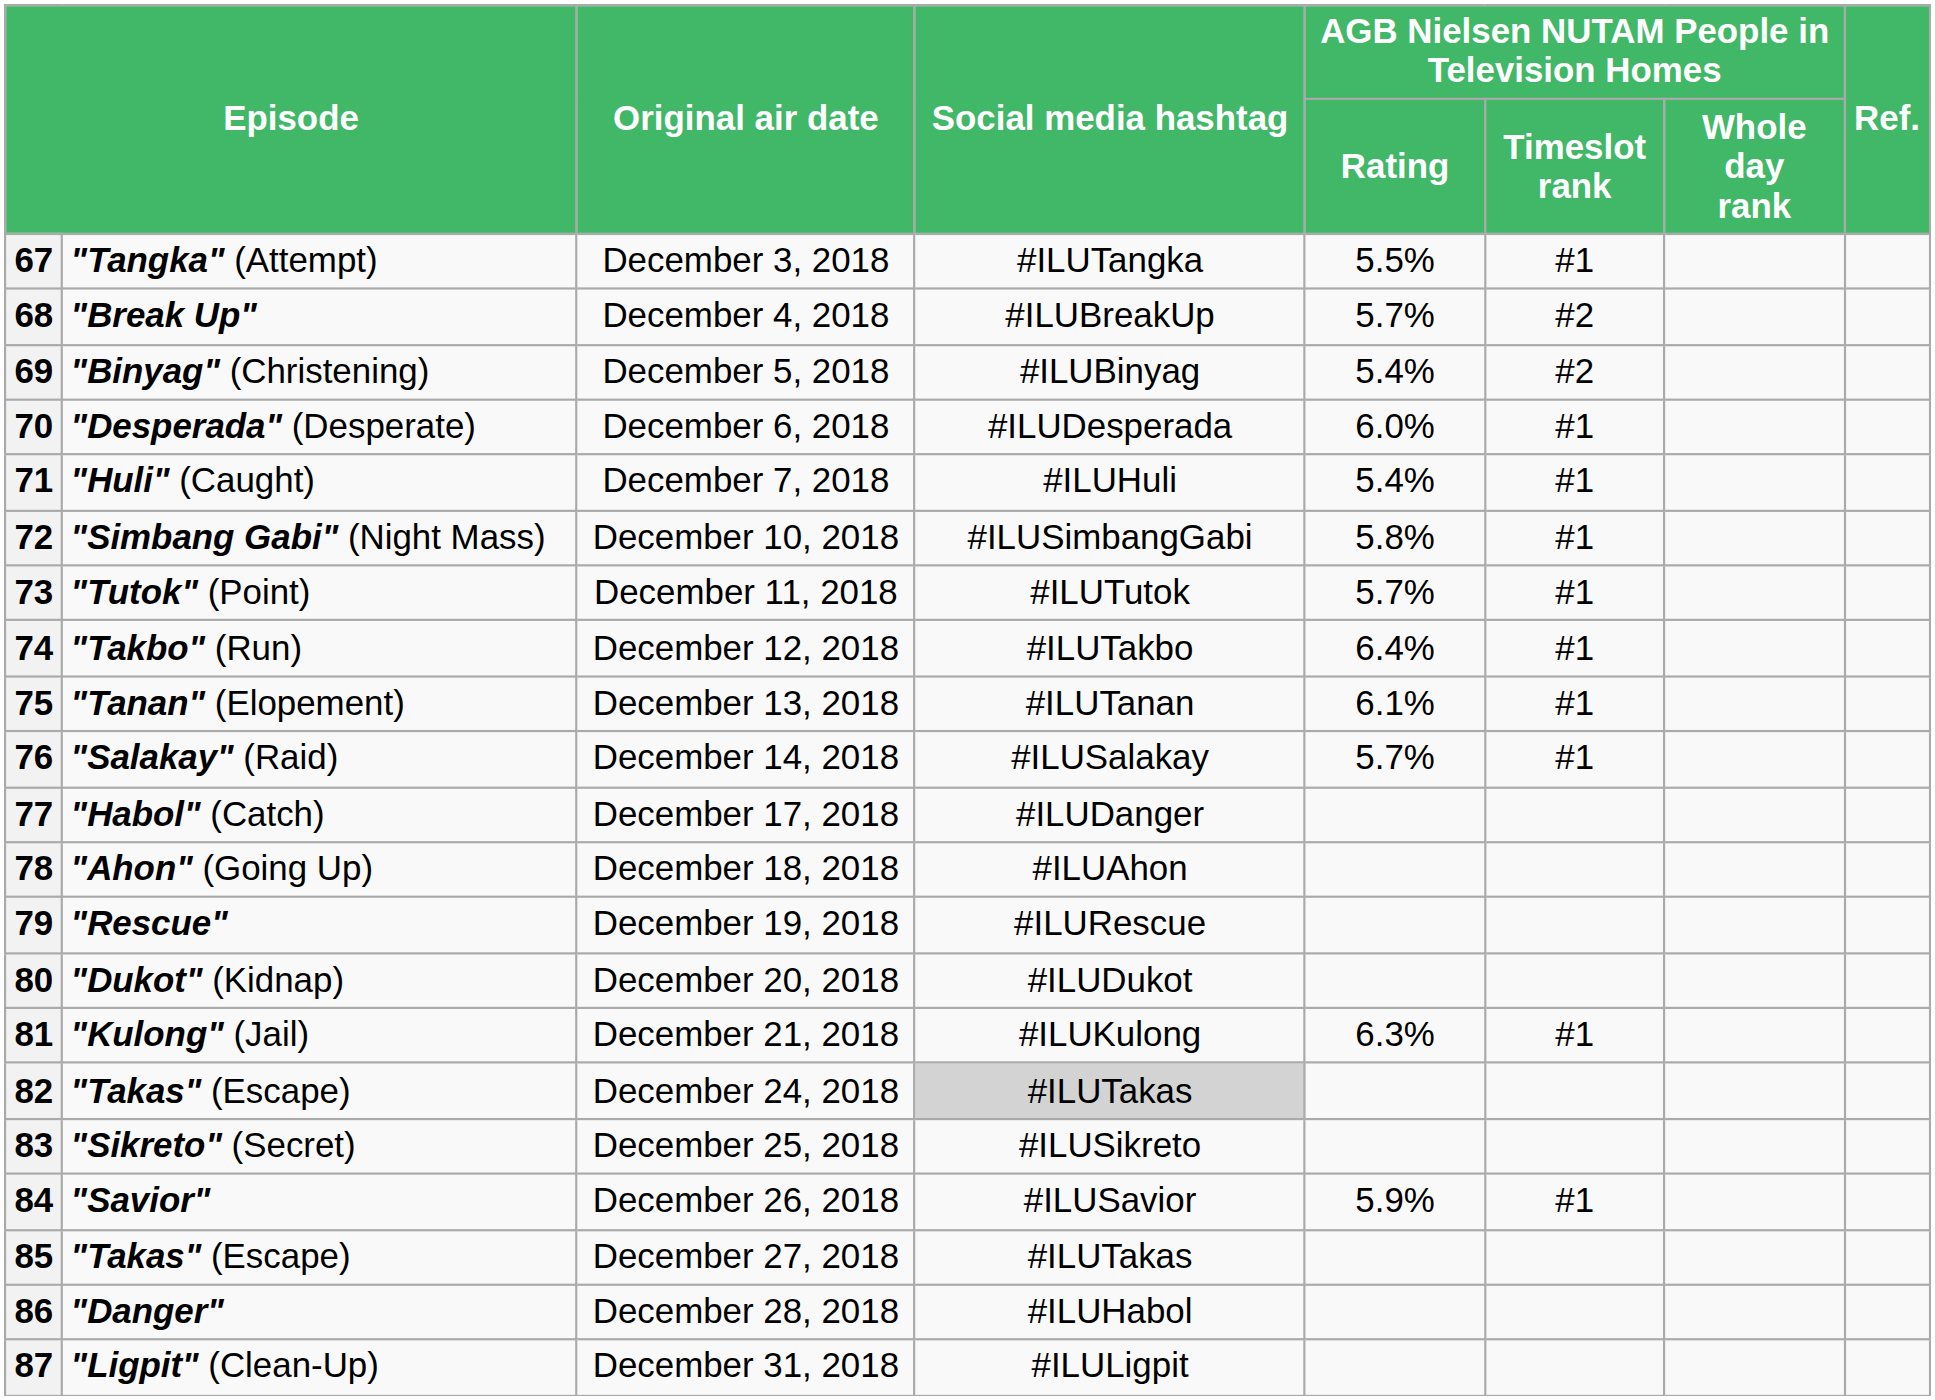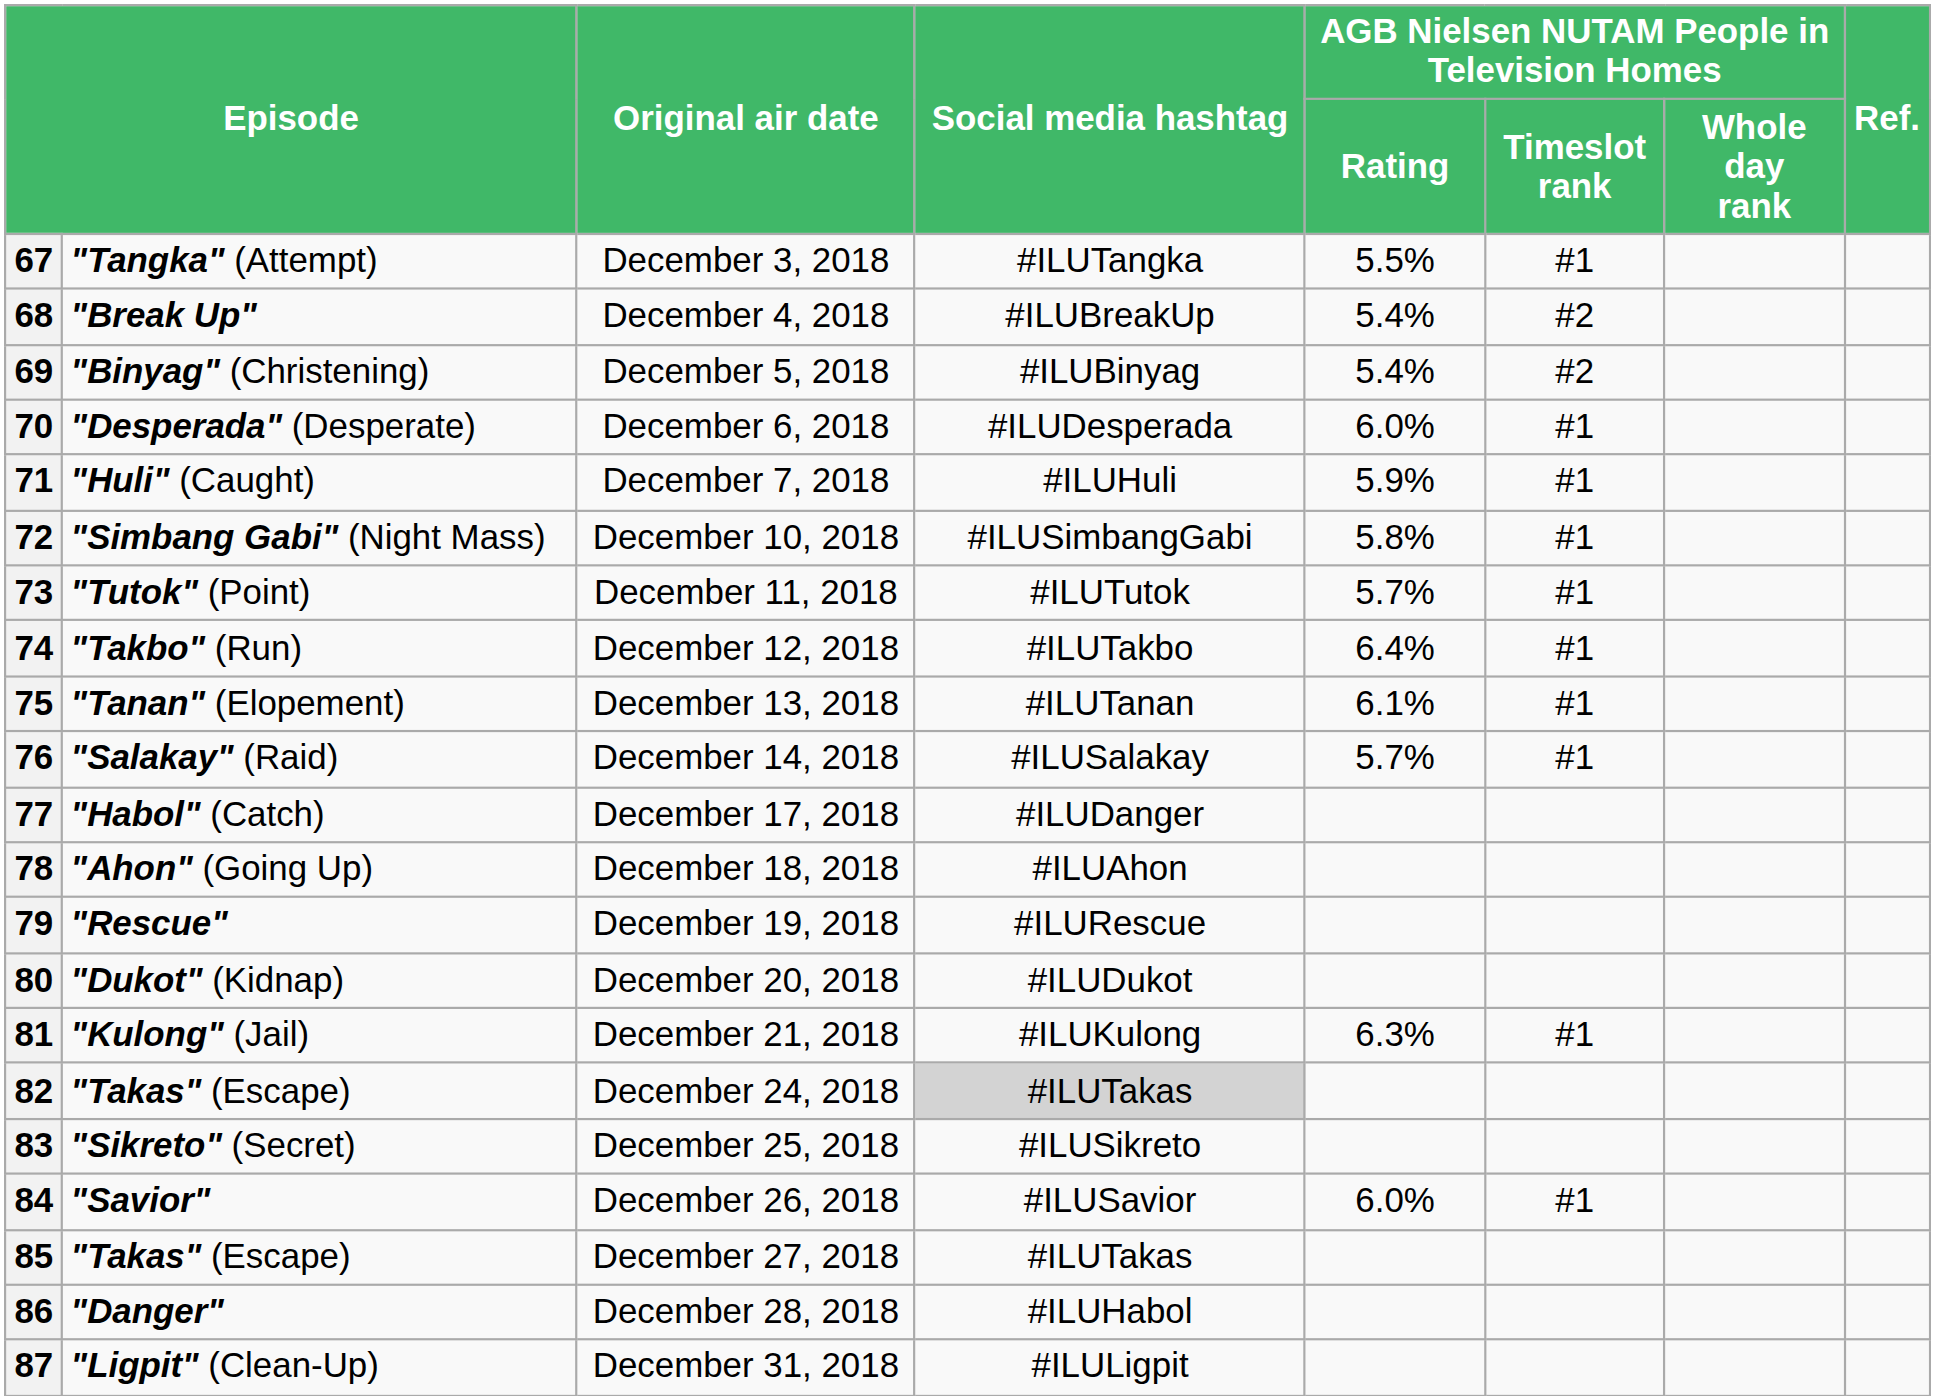(1395, 315) 5.7% -> (1395, 315) 5.4%
(1395, 481) 5.4% -> (1395, 481) 5.9%
(1395, 1200) 5.9% -> (1395, 1200) 6.0%
